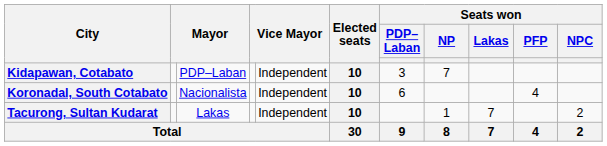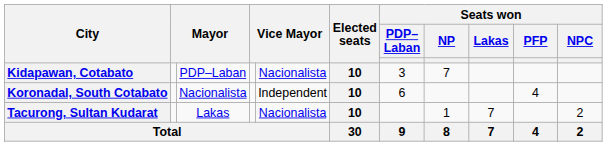(293, 73) Independent -> (293, 73) Nacionalista
(293, 112) Independent -> (293, 112) Nacionalista
